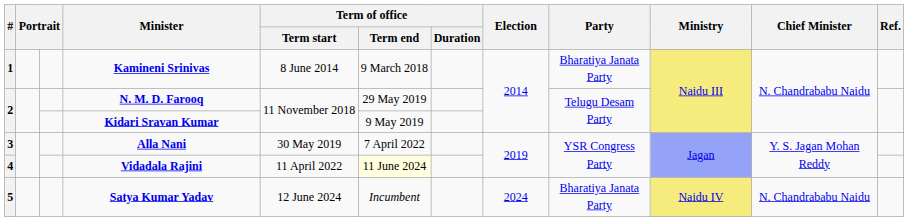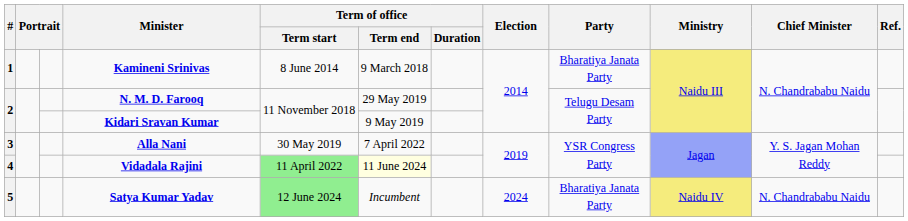(309, 166) no background -> (309, 166) lightgreen background
(309, 197) no background -> (309, 197) lightgreen background
